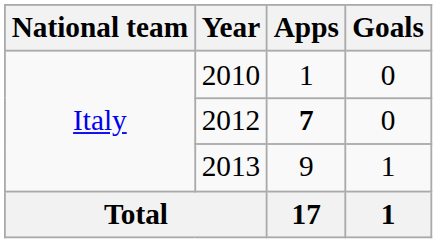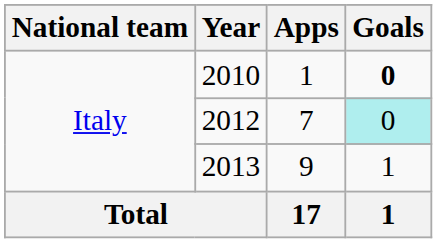(388, 74) normal -> (388, 74) bold
(306, 120) bold -> (306, 120) normal
(388, 120) no background -> (388, 120) paleturquoise background
